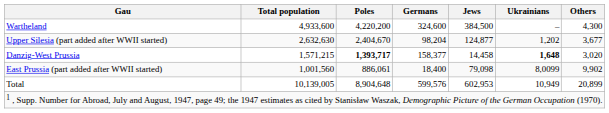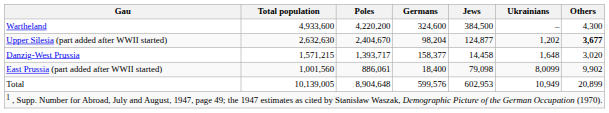(593, 41) normal -> (593, 41) bold
(373, 55) bold -> (373, 55) normal
(549, 55) bold -> (549, 55) normal
